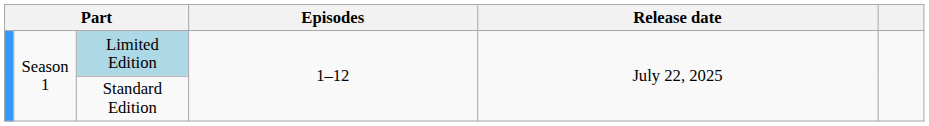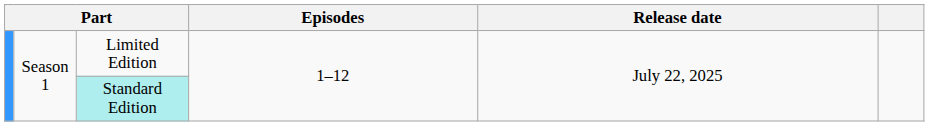(132, 53) lightblue background -> (132, 53) no background
(132, 98) no background -> (132, 98) paleturquoise background
